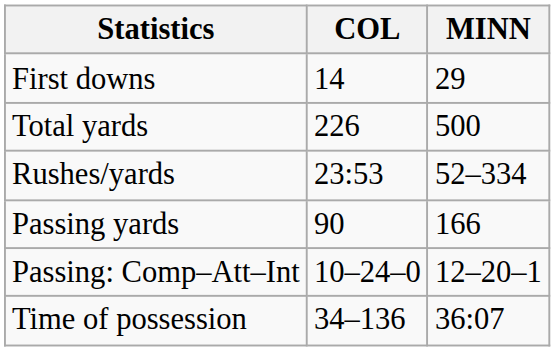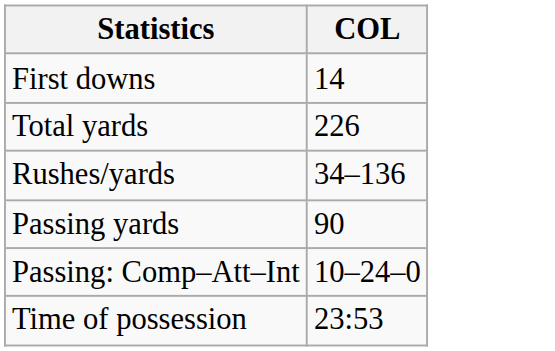- column: (488, 29)
(349, 174) 23:53 -> (360, 174) 34–136
(360, 320) 34–136 -> (349, 320) 23:53
